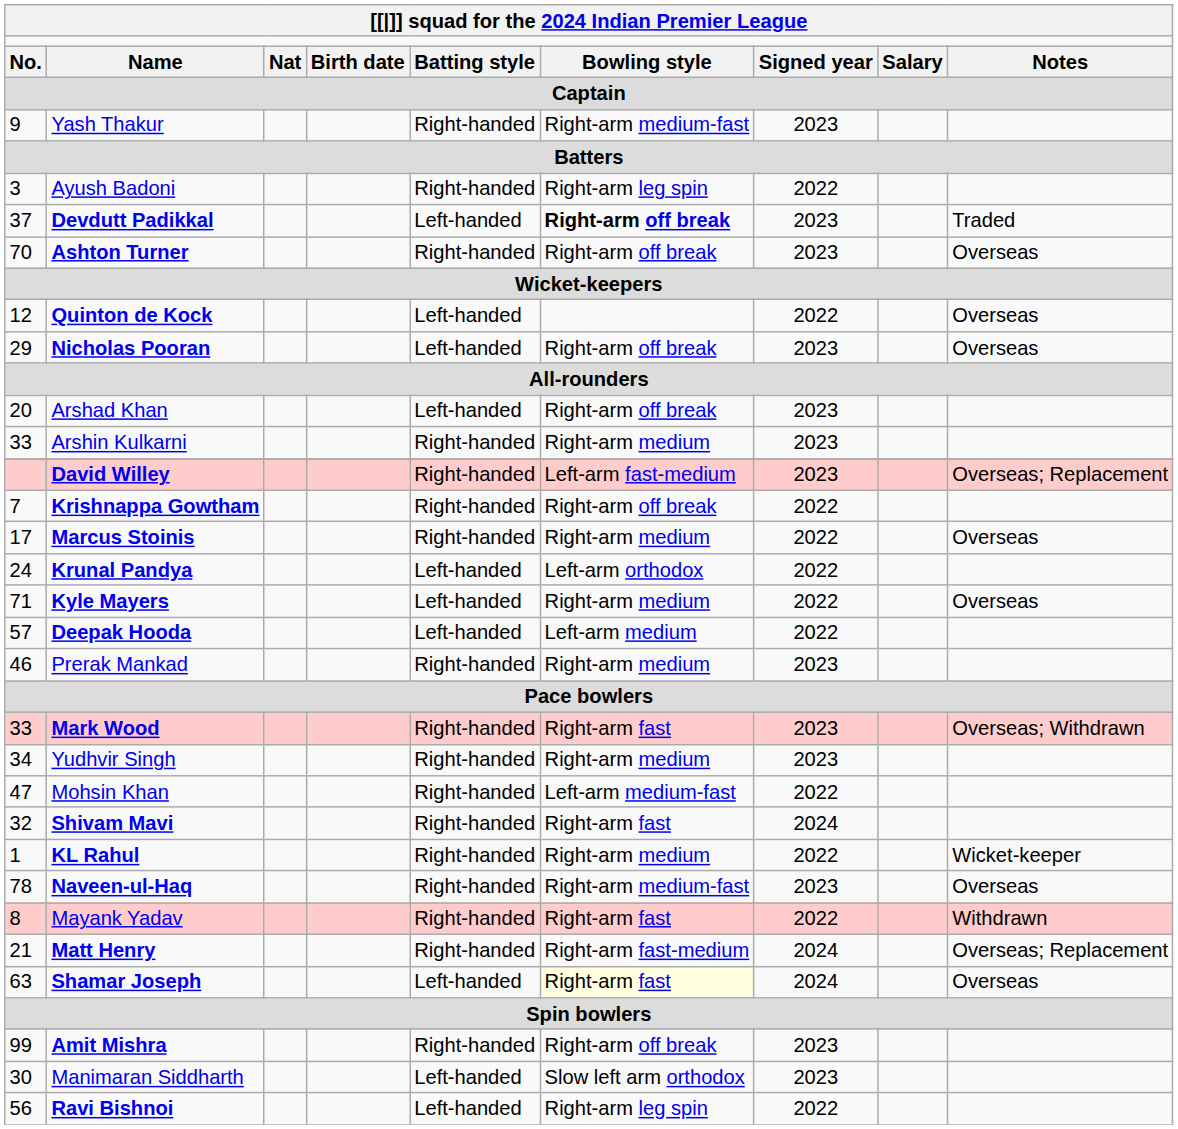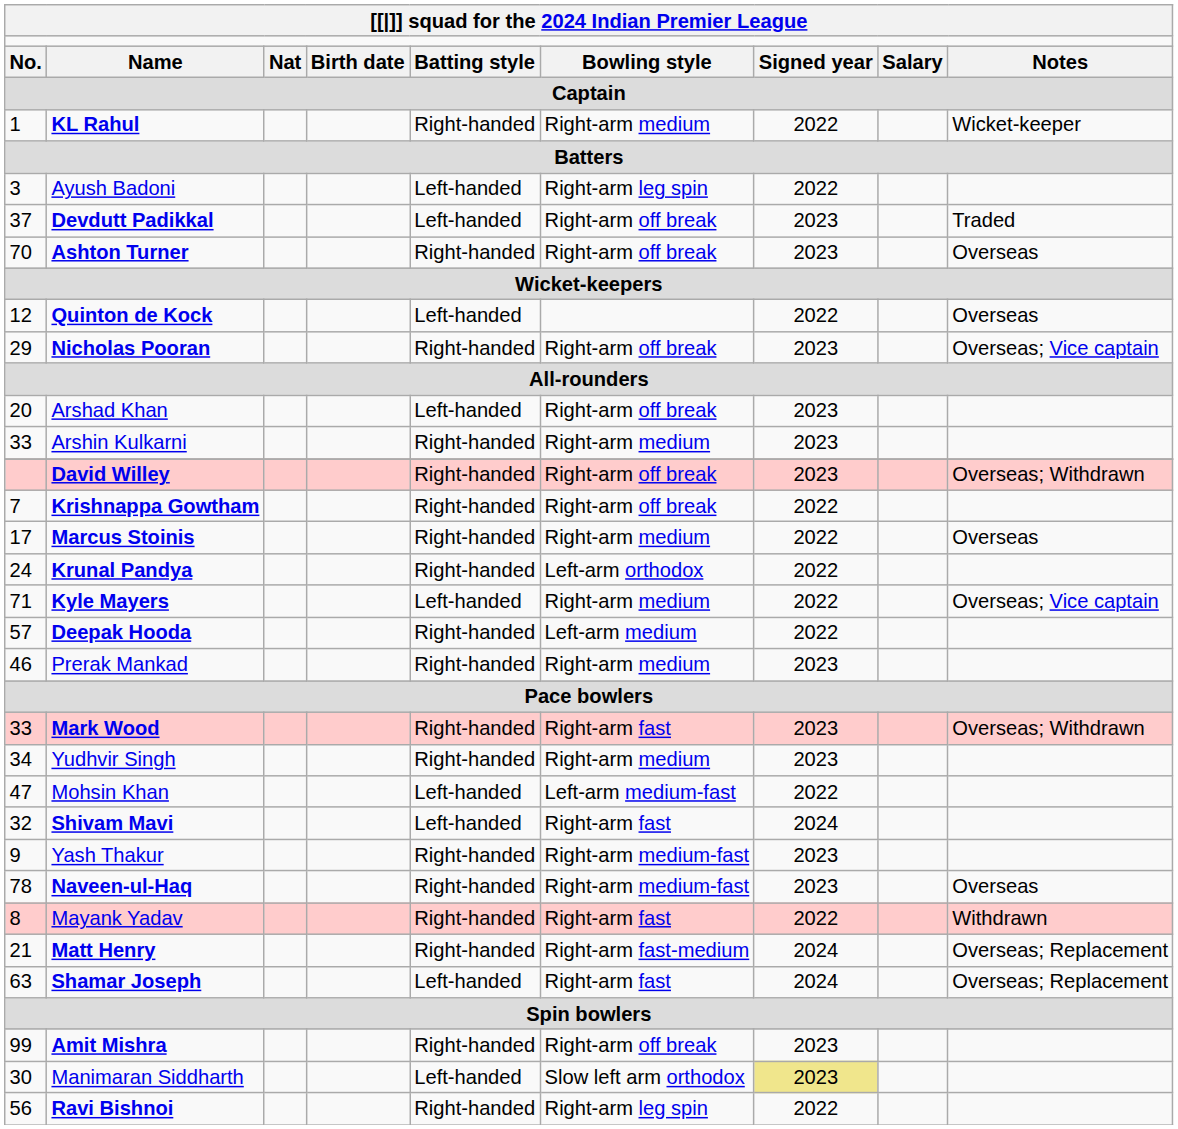rows swapped: (15, 855) <-> (15, 125)
(475, 188) Right-handed -> (468, 188) Left-handed
(637, 220) bold -> (631, 220) normal
(468, 347) Left-handed -> (475, 347) Right-handed
(995, 347) Overseas -> (1056, 347) Overseas; Vice captain
(640, 474) Left-arm fast-medium -> (631, 474) Right-arm off break
(1060, 474) Overseas; Replacement -> (1048, 474) Overseas; Withdrawn
(468, 569) Left-handed -> (475, 569) Right-handed
(995, 601) Overseas -> (1056, 601) Overseas; Vice captain
(468, 633) Left-handed -> (475, 633) Right-handed
(475, 791) Right-handed -> (468, 791) Left-handed
(475, 823) Right-handed -> (468, 823) Left-handed
(608, 982) lightyellow background -> (608, 982) no background
(995, 982) Overseas -> (1060, 982) Overseas; Replacement
(816, 1077) no background -> (816, 1077) khaki background
(468, 1108) Left-handed -> (475, 1108) Right-handed
